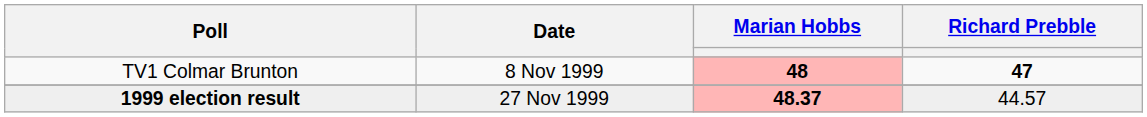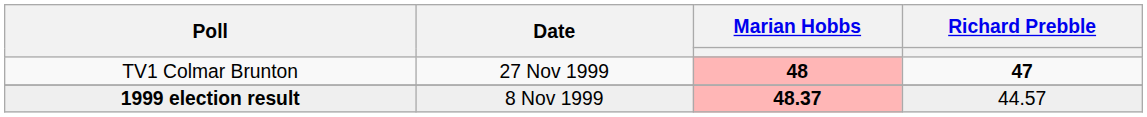(554, 71) 8 Nov 1999 -> (554, 71) 27 Nov 1999
(554, 99) 27 Nov 1999 -> (554, 99) 8 Nov 1999
